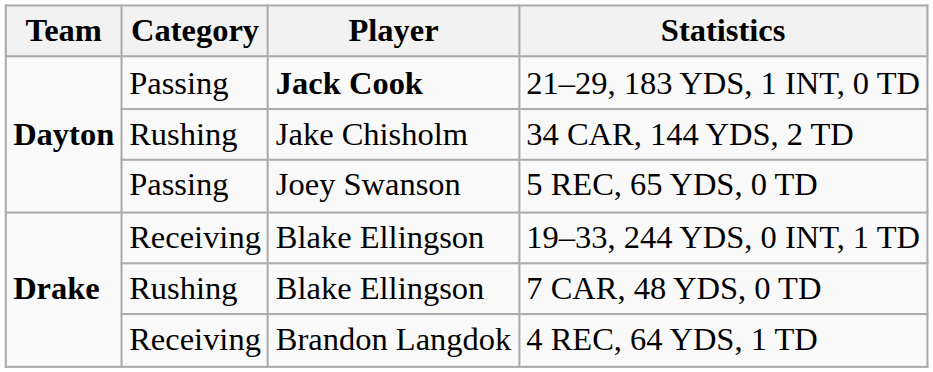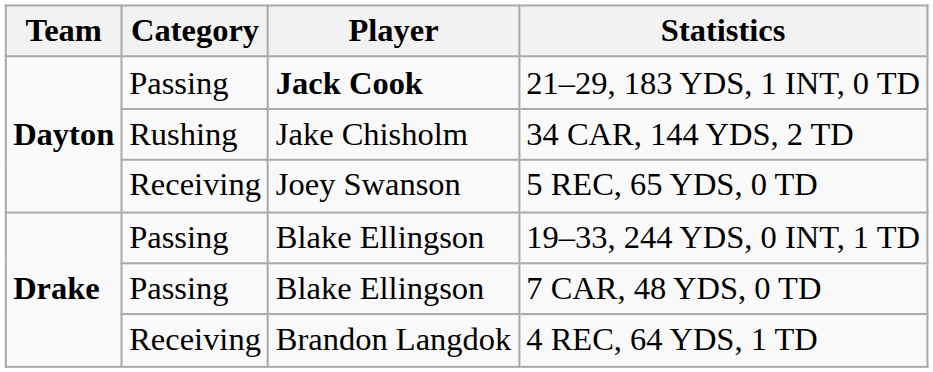(179, 185) Passing -> (195, 185) Receiving
(195, 236) Receiving -> (179, 236) Passing
(183, 288) Rushing -> (179, 288) Passing
